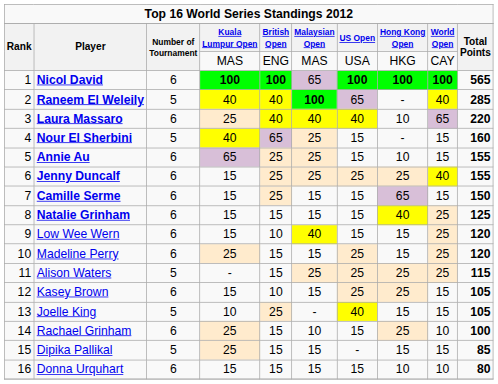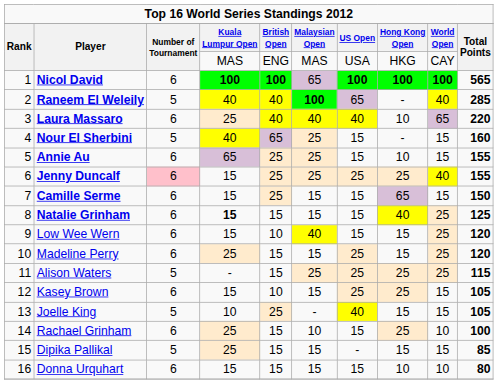(173, 176) no background -> (173, 176) pink background
(230, 215) normal -> (230, 215) bold
